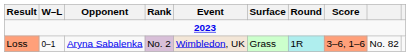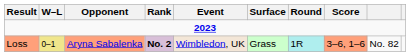(48, 44) no background -> (48, 44) khaki background
(105, 43) no background -> (105, 43) lightsalmon background
(159, 43) normal -> (159, 43) bold
